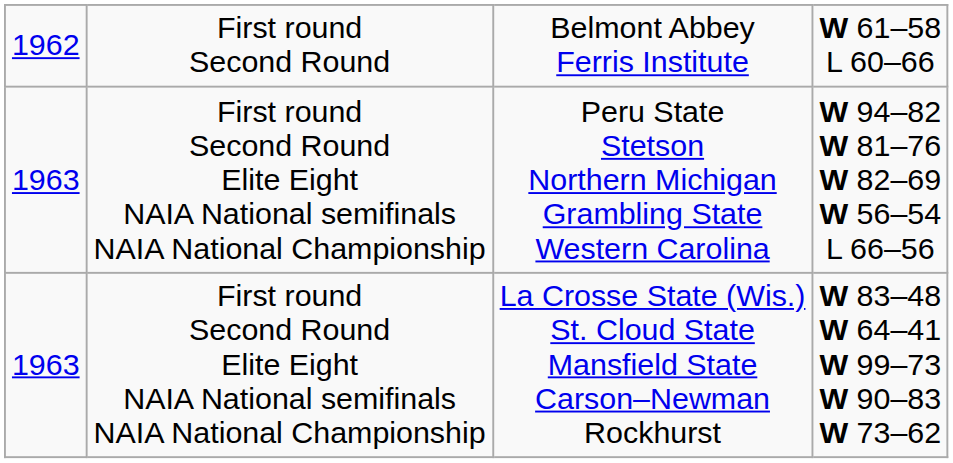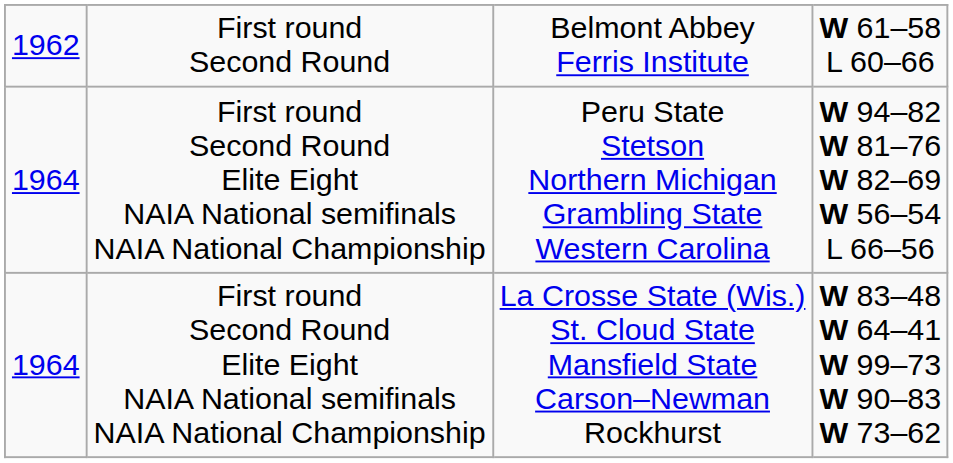(46, 179) 1963 -> (46, 179) 1964
(46, 364) 1963 -> (46, 364) 1964
